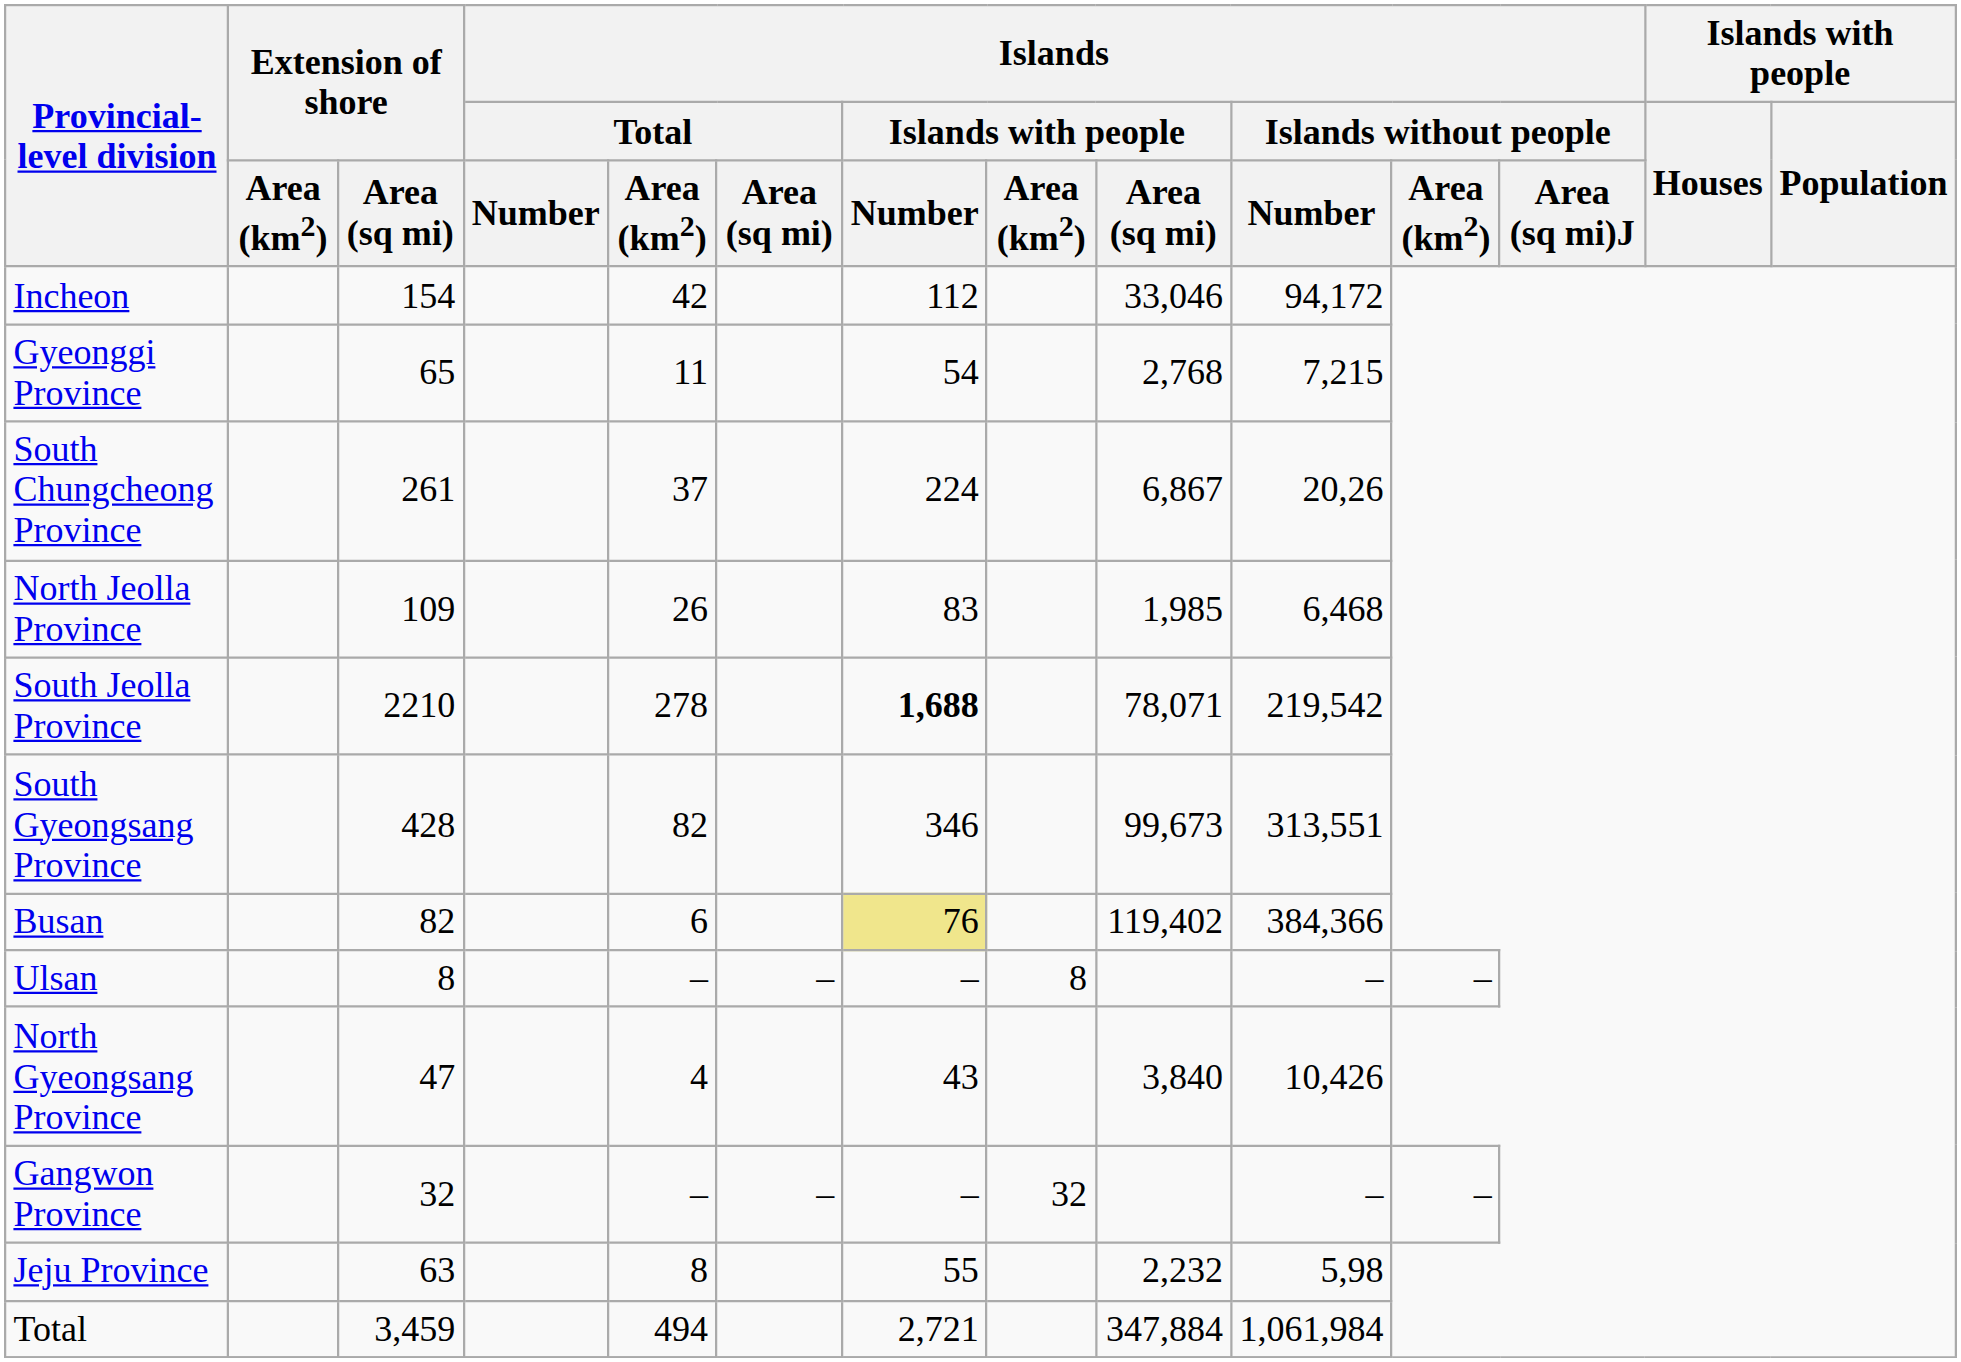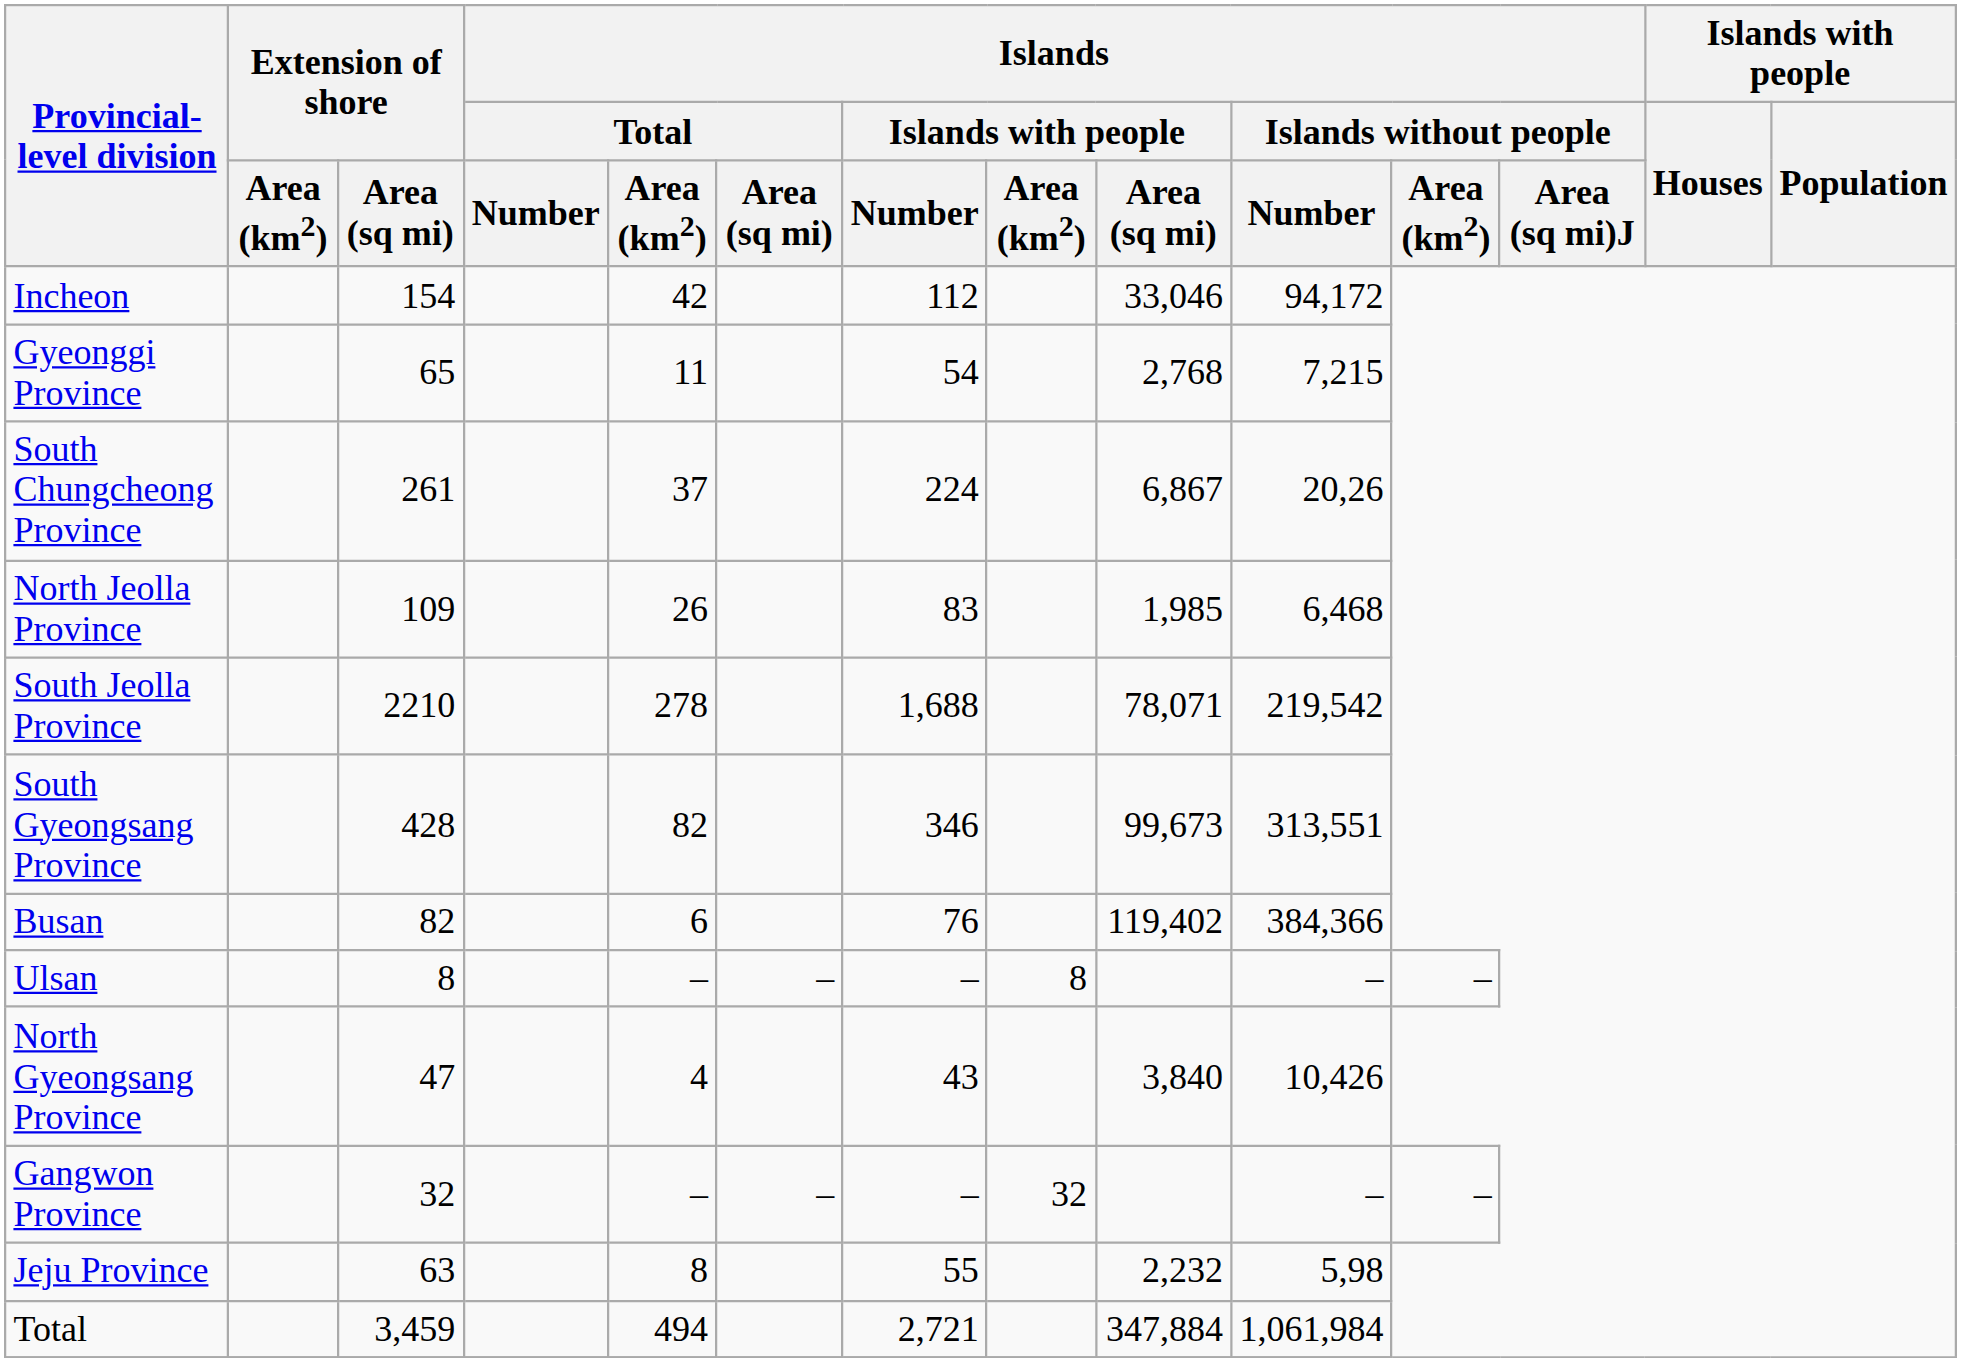(938, 705) bold -> (938, 705) normal
(961, 921) khaki background -> (961, 921) no background
